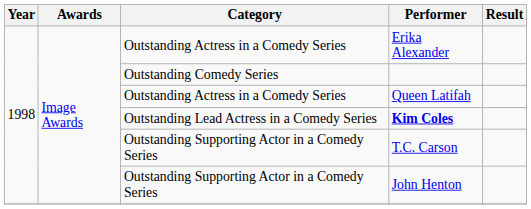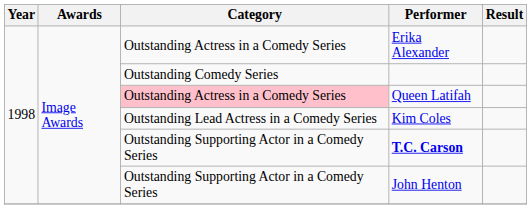(235, 96) no background -> (235, 96) pink background
(422, 118) bold -> (421, 118) normal
(425, 147) normal -> (427, 147) bold
